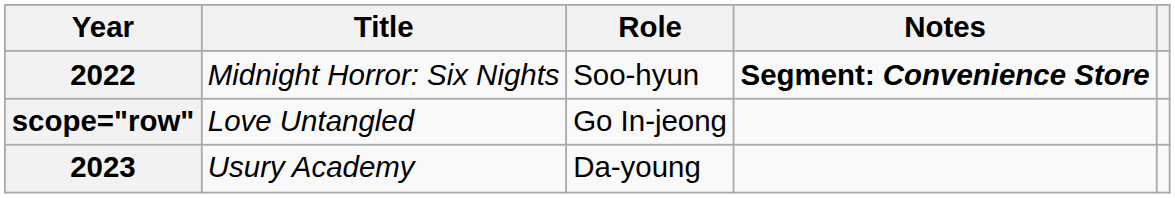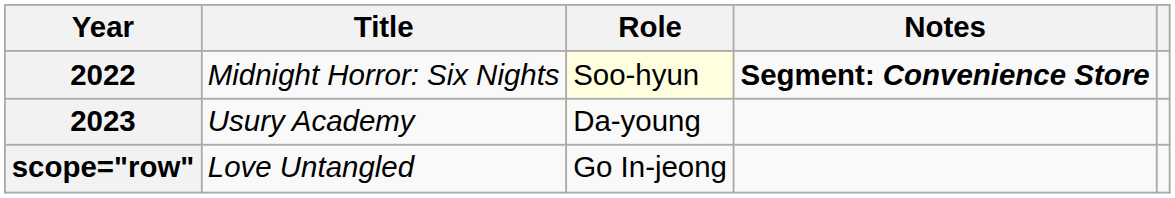(636, 74) no background -> (636, 74) lightyellow background
rows swapped: (103, 167) <-> (103, 121)
